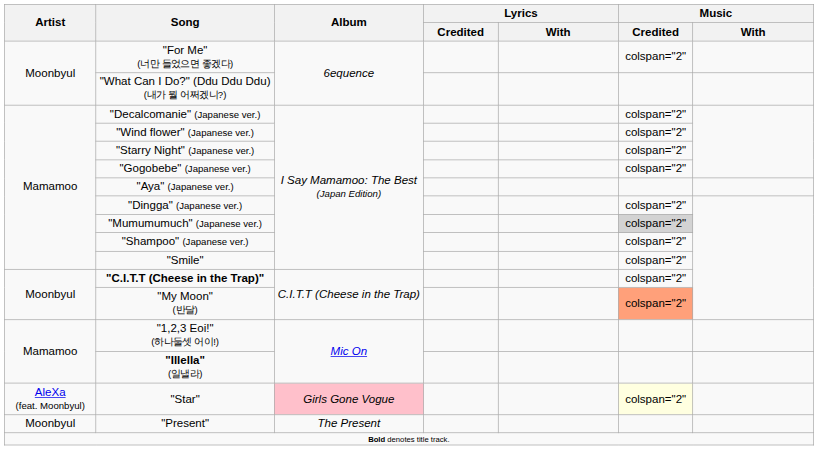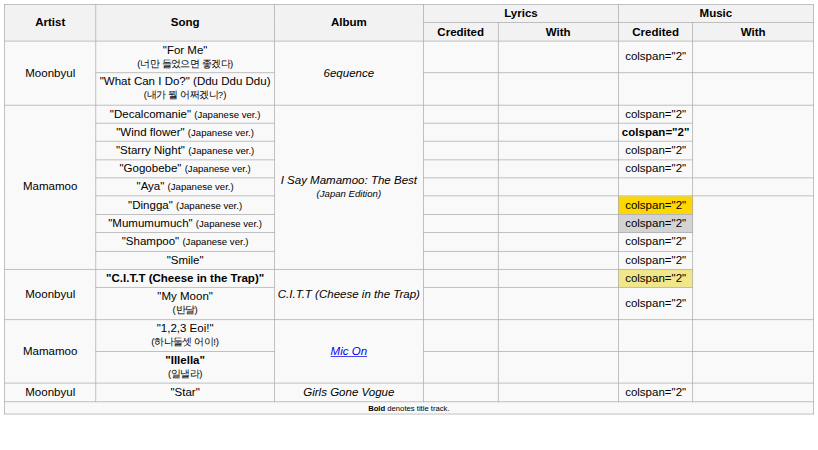(656, 132) normal -> (656, 132) bold
(656, 205) no background -> (656, 205) gold background
(656, 278) no background -> (656, 278) khaki background
(656, 303) lightsalmon background -> (656, 303) no background
(50, 399) AleXa (feat. Moonbyul) -> (50, 392) Moonbyul
(349, 399) pink background -> (349, 392) no background
(656, 399) lightyellow background -> (656, 392) no background
- row: (185, 423)
